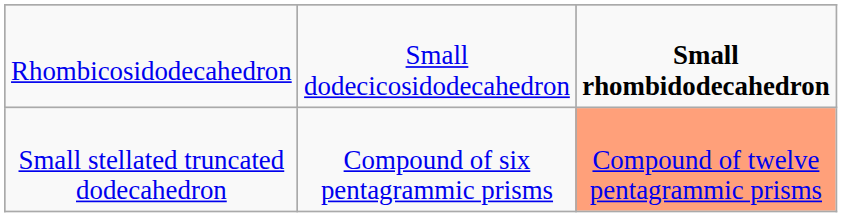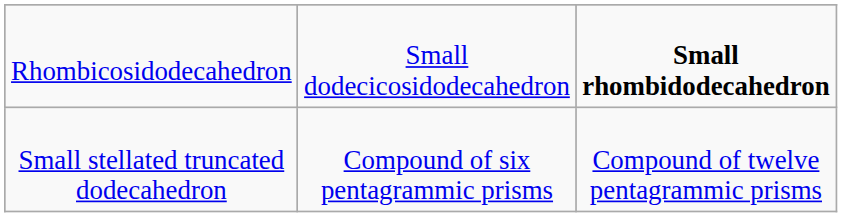(706, 174) lightsalmon background -> (706, 174) no background
